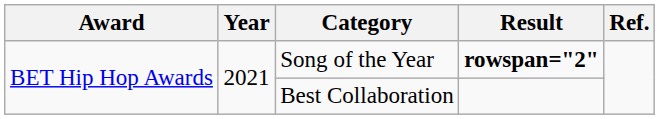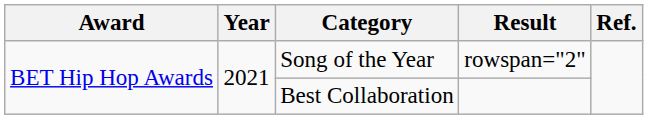(531, 59) bold -> (525, 59) normal
